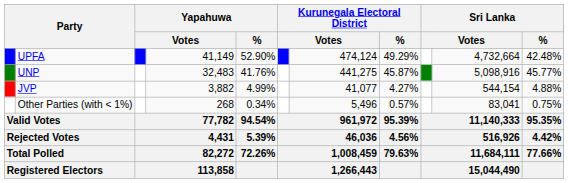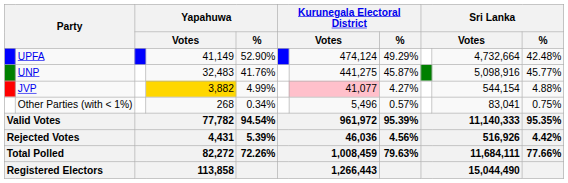(221, 89) no background -> (221, 89) gold background
(361, 89) no background -> (361, 89) pink background
